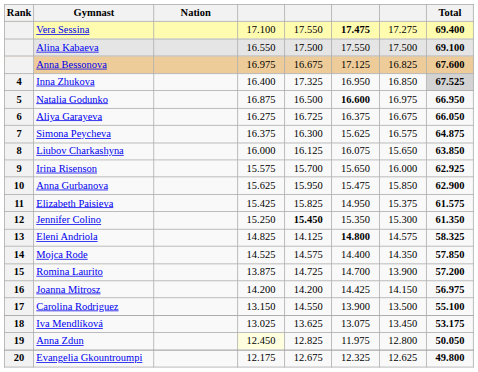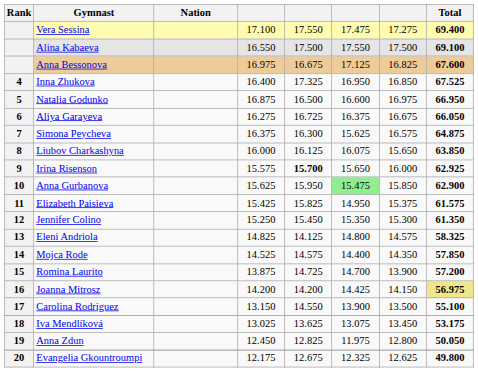(355, 30) bold -> (355, 30) normal
(450, 81) lightgrey background -> (450, 81) no background
(355, 99) bold -> (355, 99) normal
(308, 168) normal -> (308, 168) bold
(355, 185) no background -> (355, 185) lightgreen background
(308, 220) bold -> (308, 220) normal
(355, 237) bold -> (355, 237) normal
(450, 289) no background -> (450, 289) khaki background
(261, 340) lightyellow background -> (261, 340) no background
